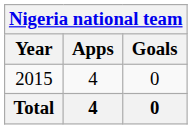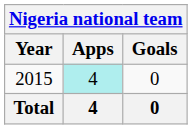(93, 78) no background -> (93, 78) paleturquoise background
